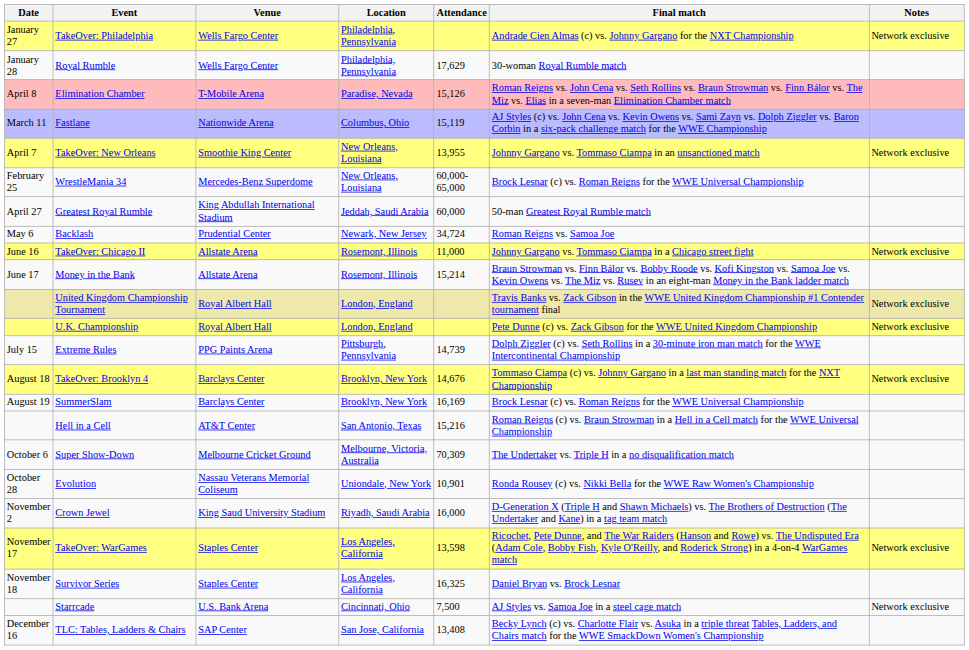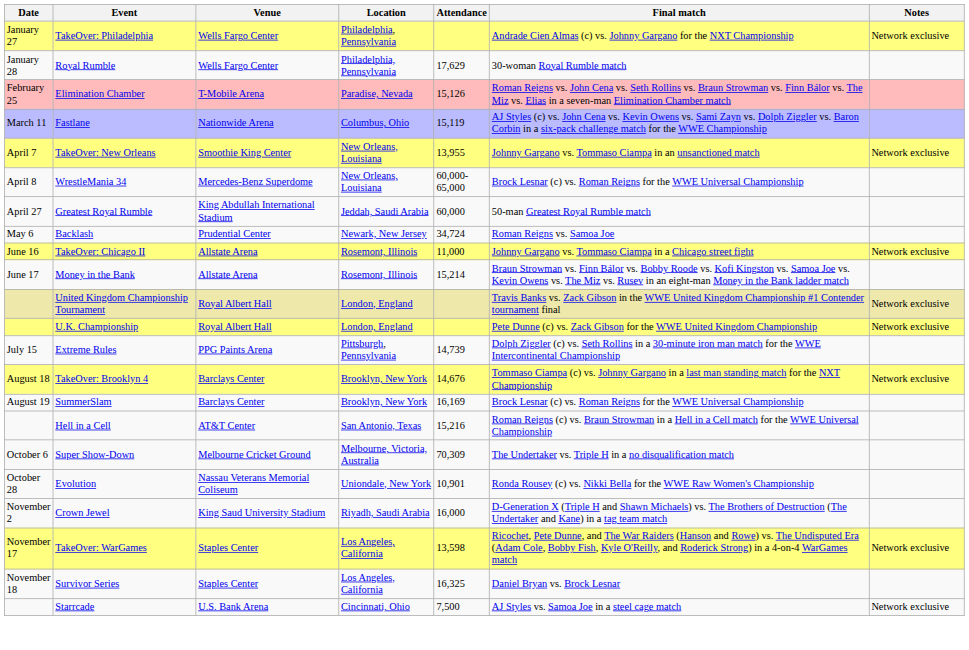(22, 94) April 8 -> (25, 94) February 25
(25, 181) February 25 -> (22, 181) April 8
- row: (120, 629)
